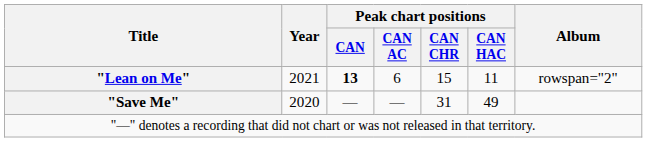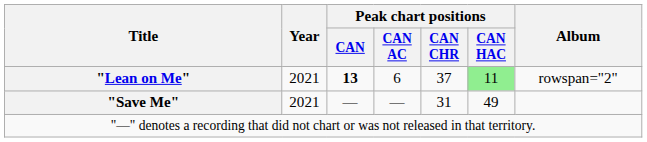(444, 78) 15 -> (444, 78) 37
(491, 78) no background -> (491, 78) lightgreen background
(304, 102) 2020 -> (304, 102) 2021
